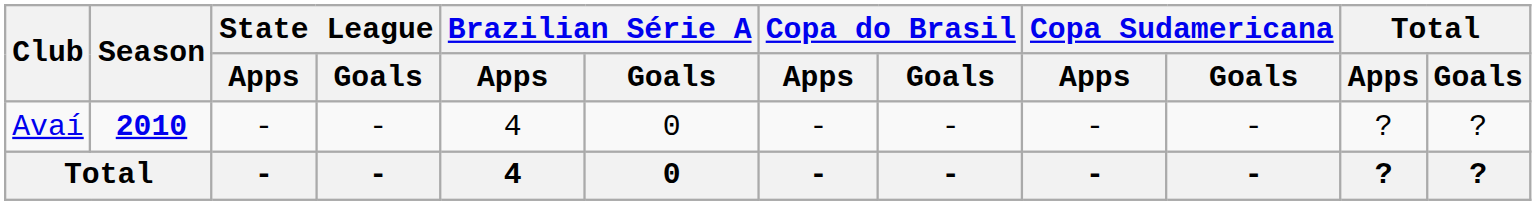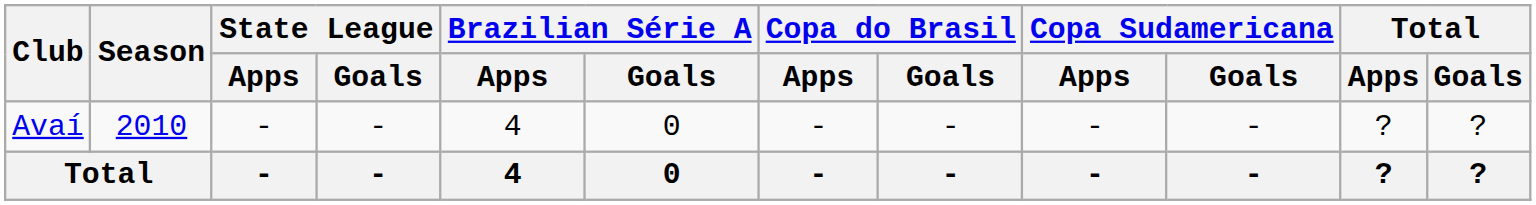(151, 126) bold -> (151, 126) normal
